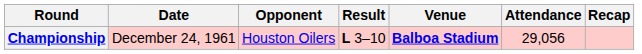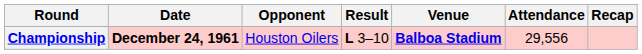(174, 37) normal -> (175, 37) bold
(543, 37) 29,056 -> (546, 37) 29,556
